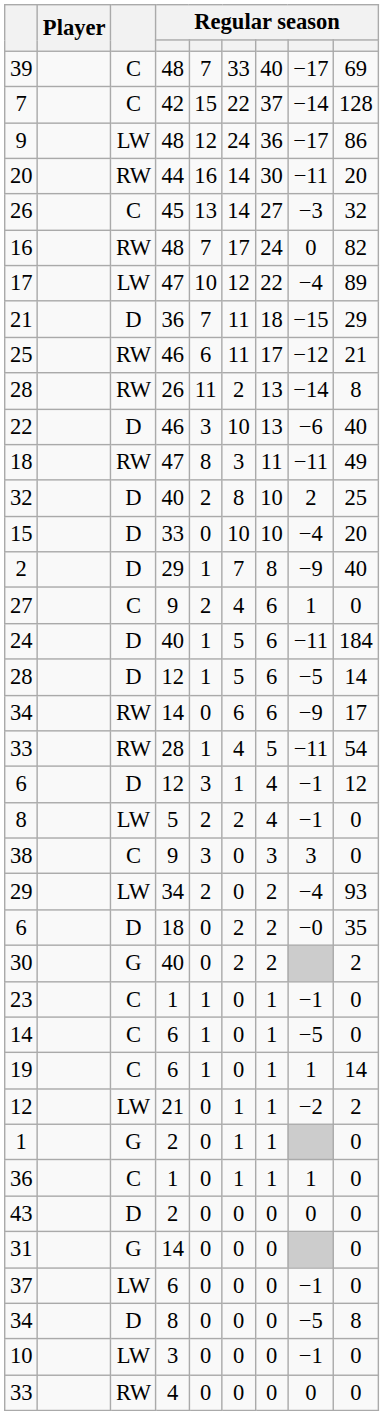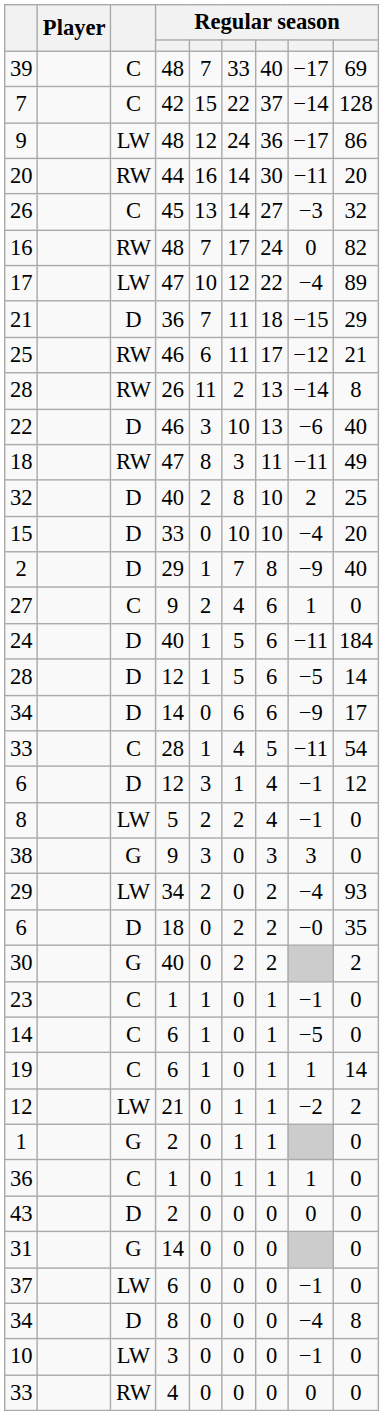(133, 712) RW -> (133, 712) D
(133, 748) RW -> (133, 748) C
(133, 855) C -> (133, 855) G
(311, 1320) −5 -> (311, 1320) −4
